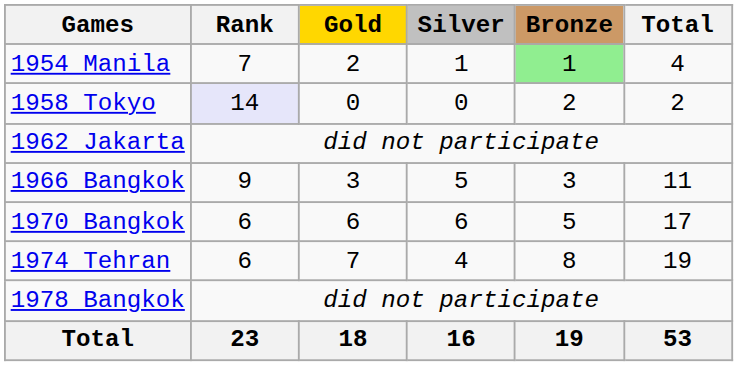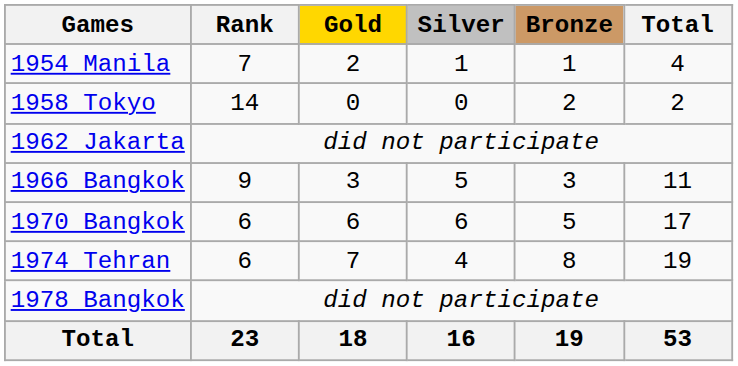(569, 64) lightgreen background -> (569, 64) no background
(245, 103) lavender background -> (245, 103) no background
